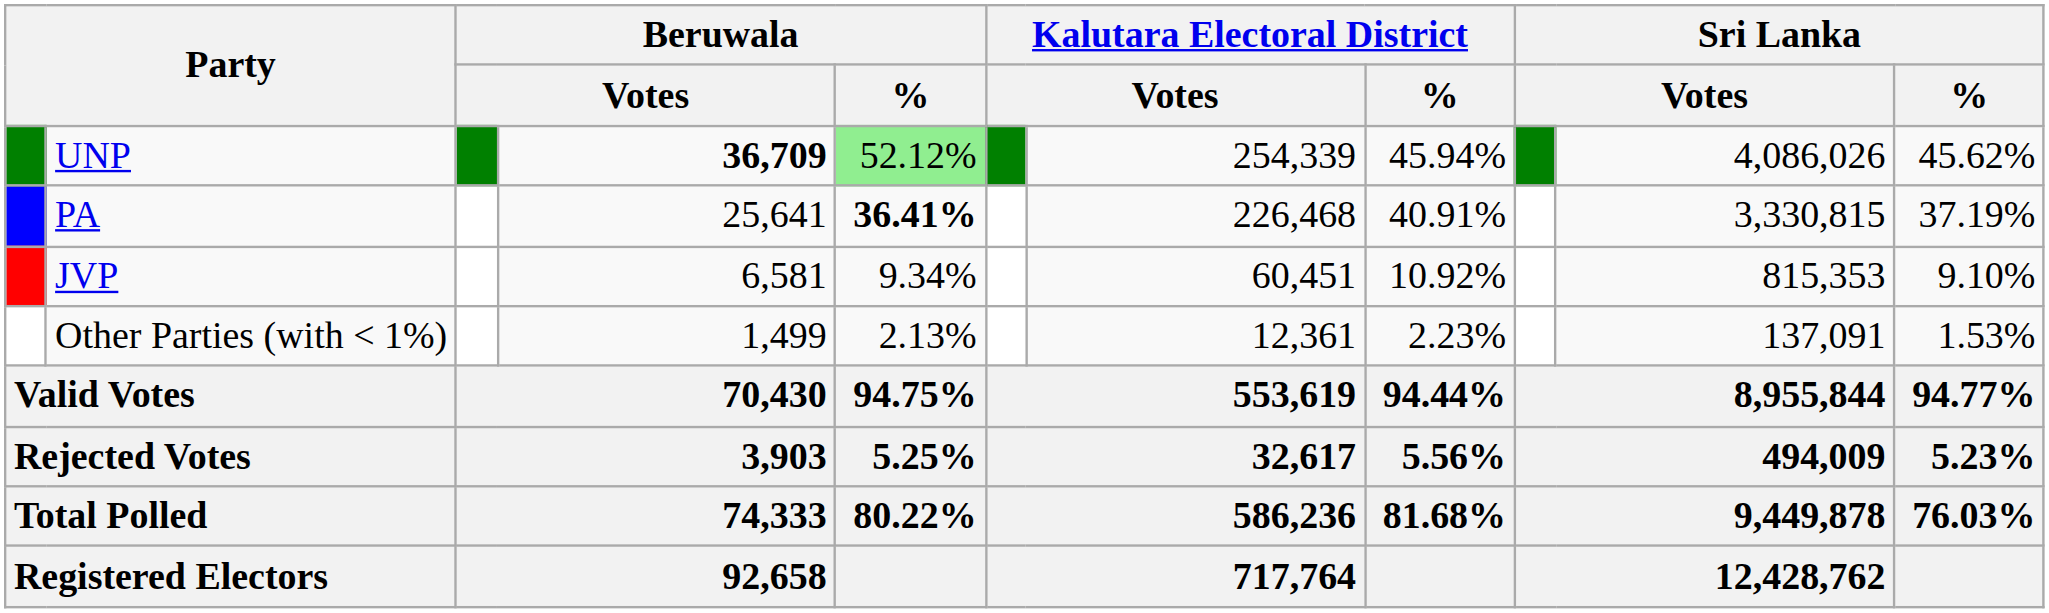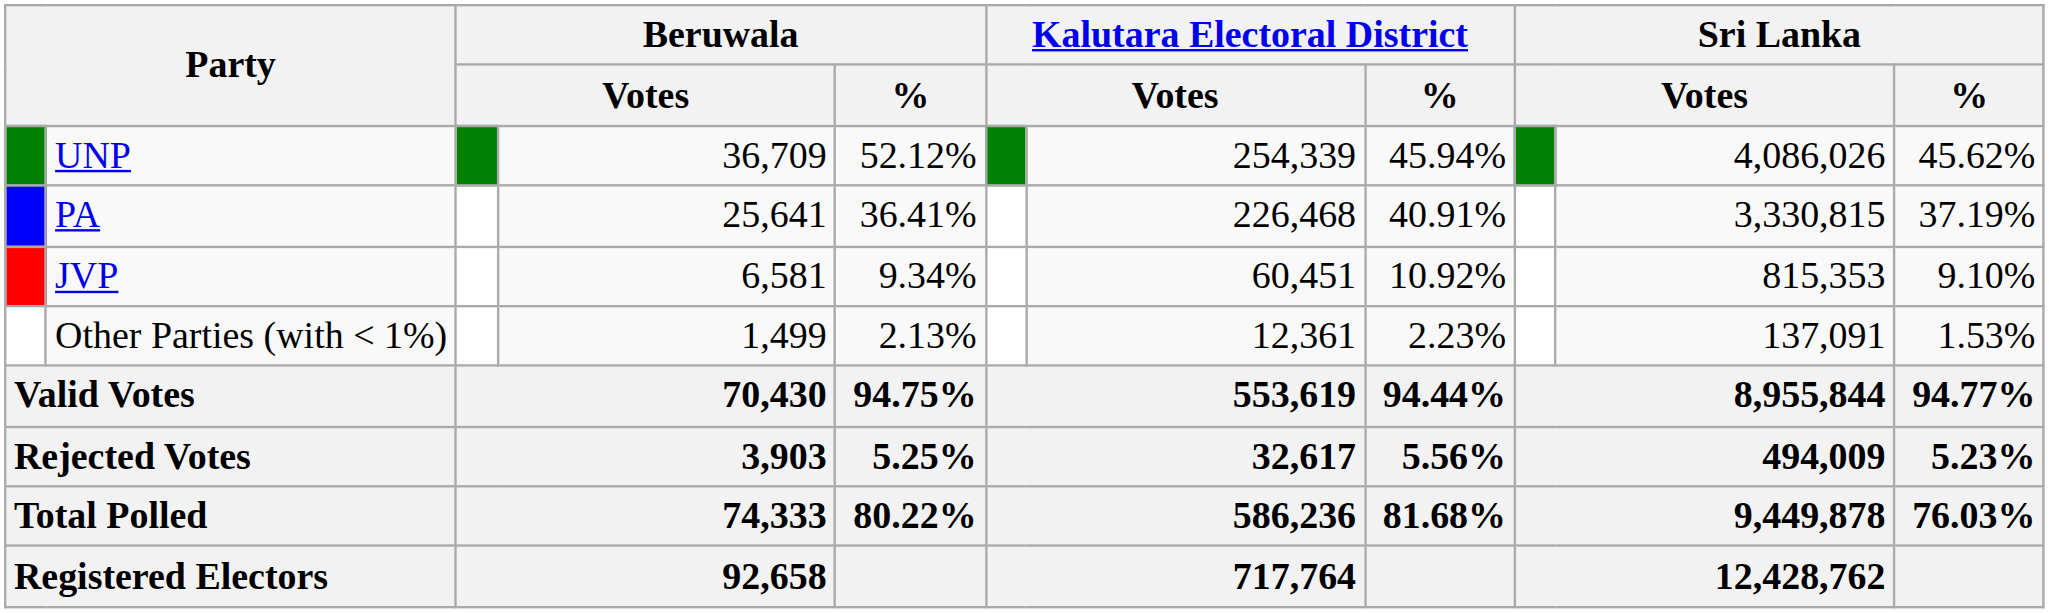(775, 154) bold -> (775, 154) normal
(918, 154) lightgreen background -> (918, 154) no background
(915, 214) bold -> (918, 214) normal
